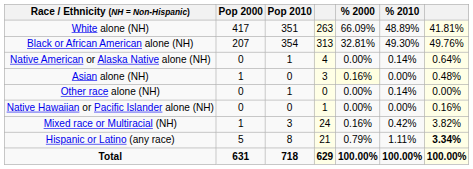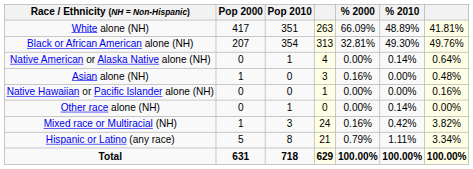(358, 76) lightyellow background -> (358, 76) no background
rows swapped: (110, 108) <-> (110, 92)
(447, 140) bold -> (447, 140) normal
